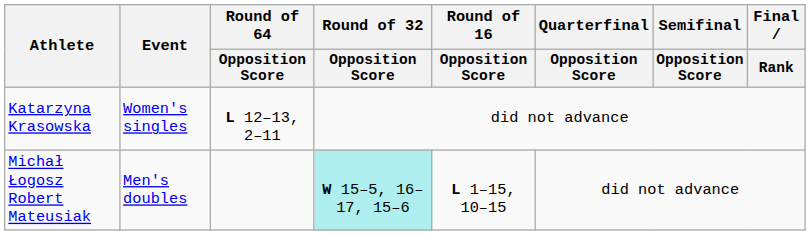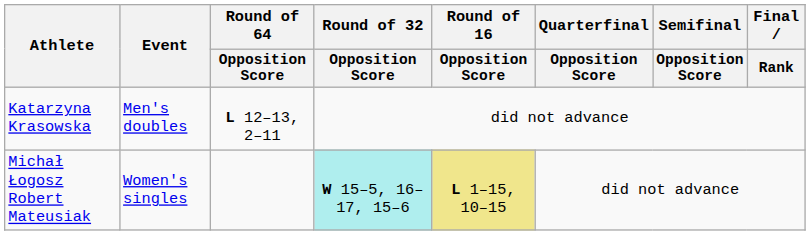(155, 118) Women's singles -> (155, 118) Men's doubles
(155, 190) Men's doubles -> (155, 190) Women's singles
(483, 199) no background -> (483, 199) khaki background
